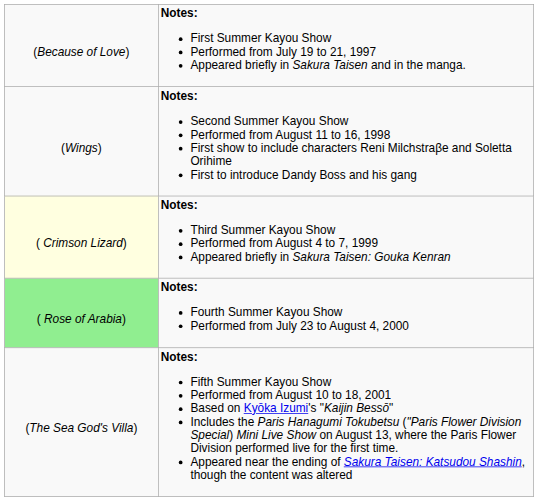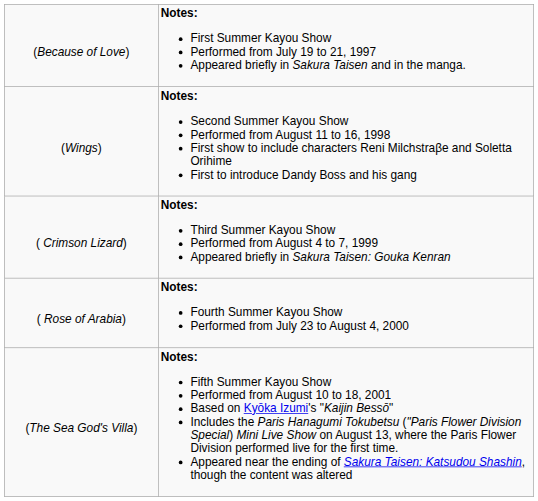(81, 243) lightyellow background -> (81, 243) no background
(81, 319) lightgreen background -> (81, 319) no background
